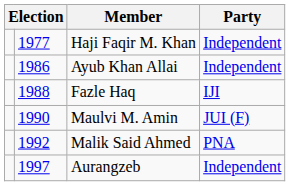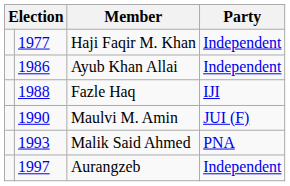(34, 142) 1992 -> (34, 142) 1993
